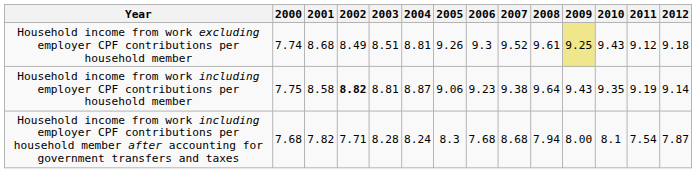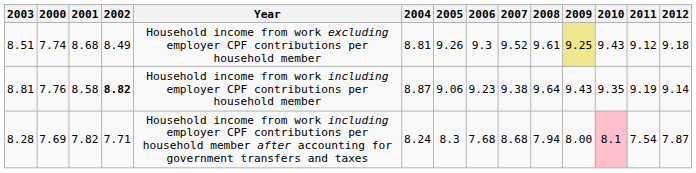columns swapped: (138, 14) <-> (385, 14)
(288, 89) 7.75 -> (53, 89) 7.76
(288, 139) 7.68 -> (53, 139) 7.69
(611, 139) no background -> (611, 139) pink background
